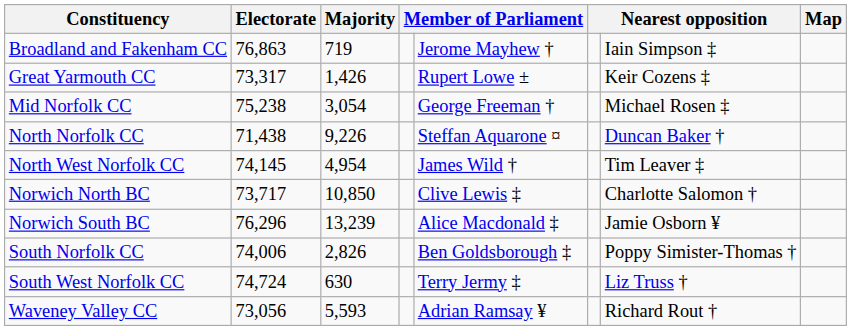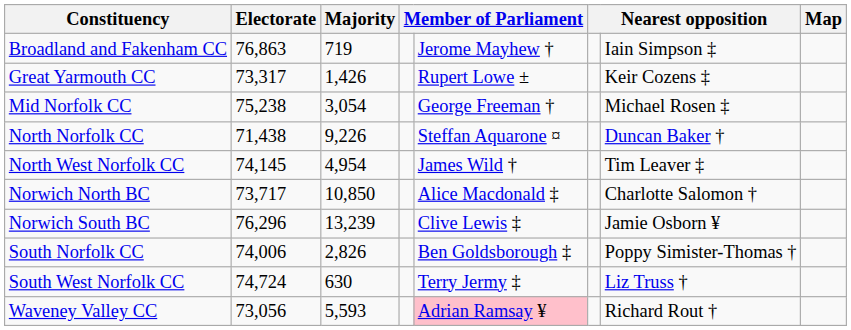(469, 194) Clive Lewis ‡ -> (488, 194) Alice Macdonald ‡
(488, 223) Alice Macdonald ‡ -> (469, 223) Clive Lewis ‡
(482, 310) no background -> (482, 310) pink background
